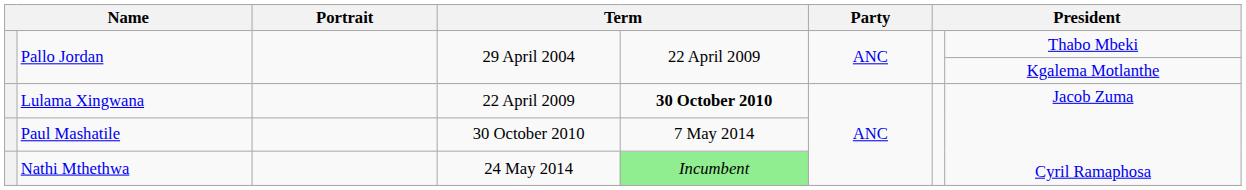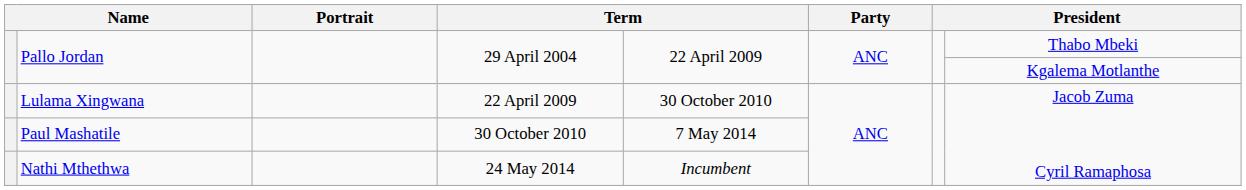(714, 100) bold -> (716, 100) normal
(714, 168) lightgreen background -> (716, 168) no background
